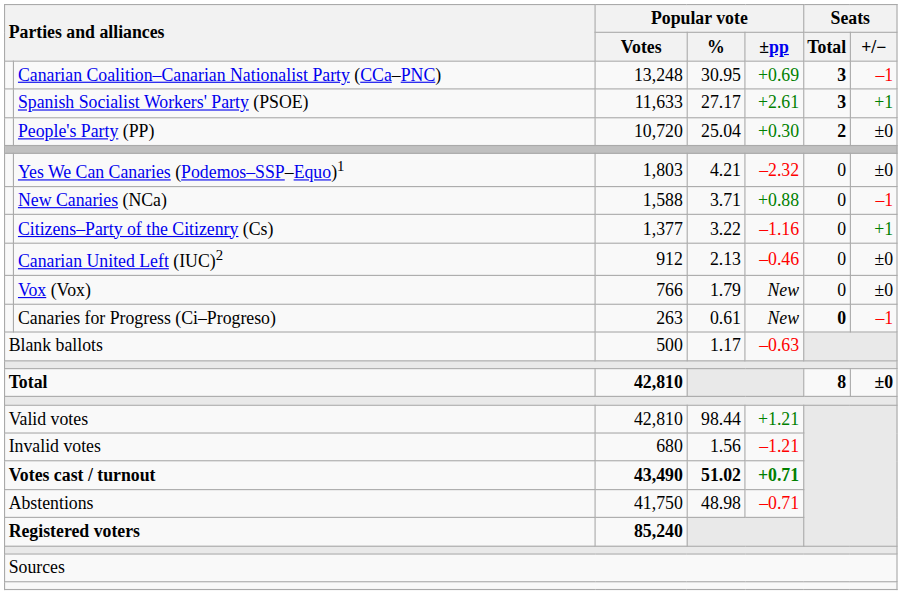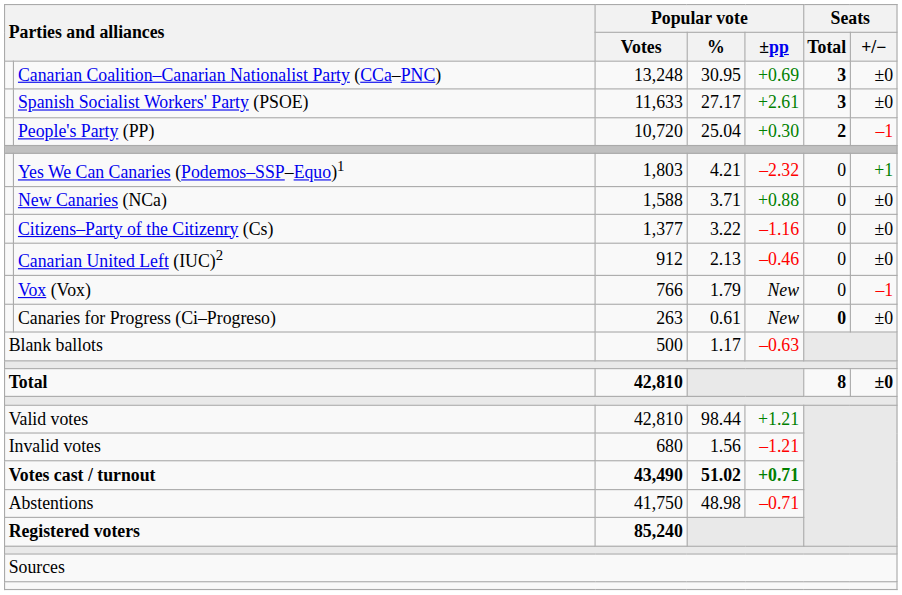(884, 74) –1 -> (884, 74) ±0
(884, 103) +1 -> (884, 103) ±0
(884, 131) ±0 -> (884, 131) –1
(884, 169) ±0 -> (884, 169) +1
(884, 200) –1 -> (884, 200) ±0
(884, 228) +1 -> (884, 228) ±0
(884, 289) ±0 -> (884, 289) –1
(884, 318) –1 -> (884, 318) ±0
